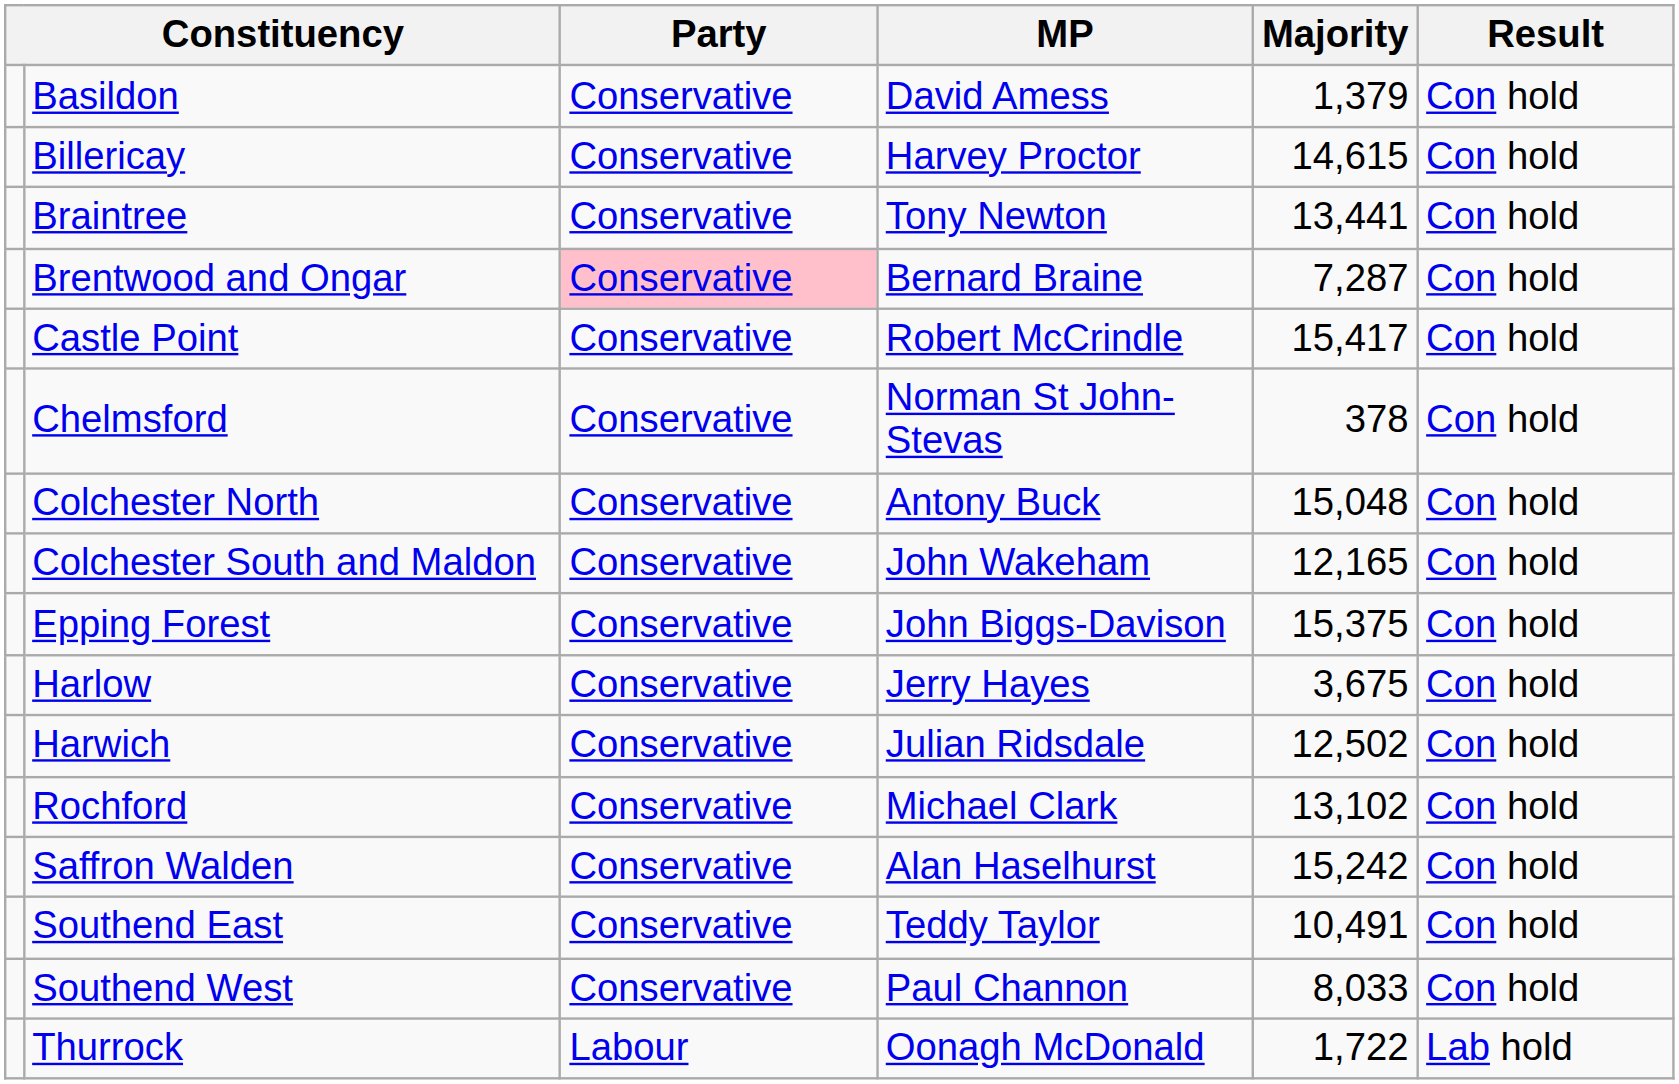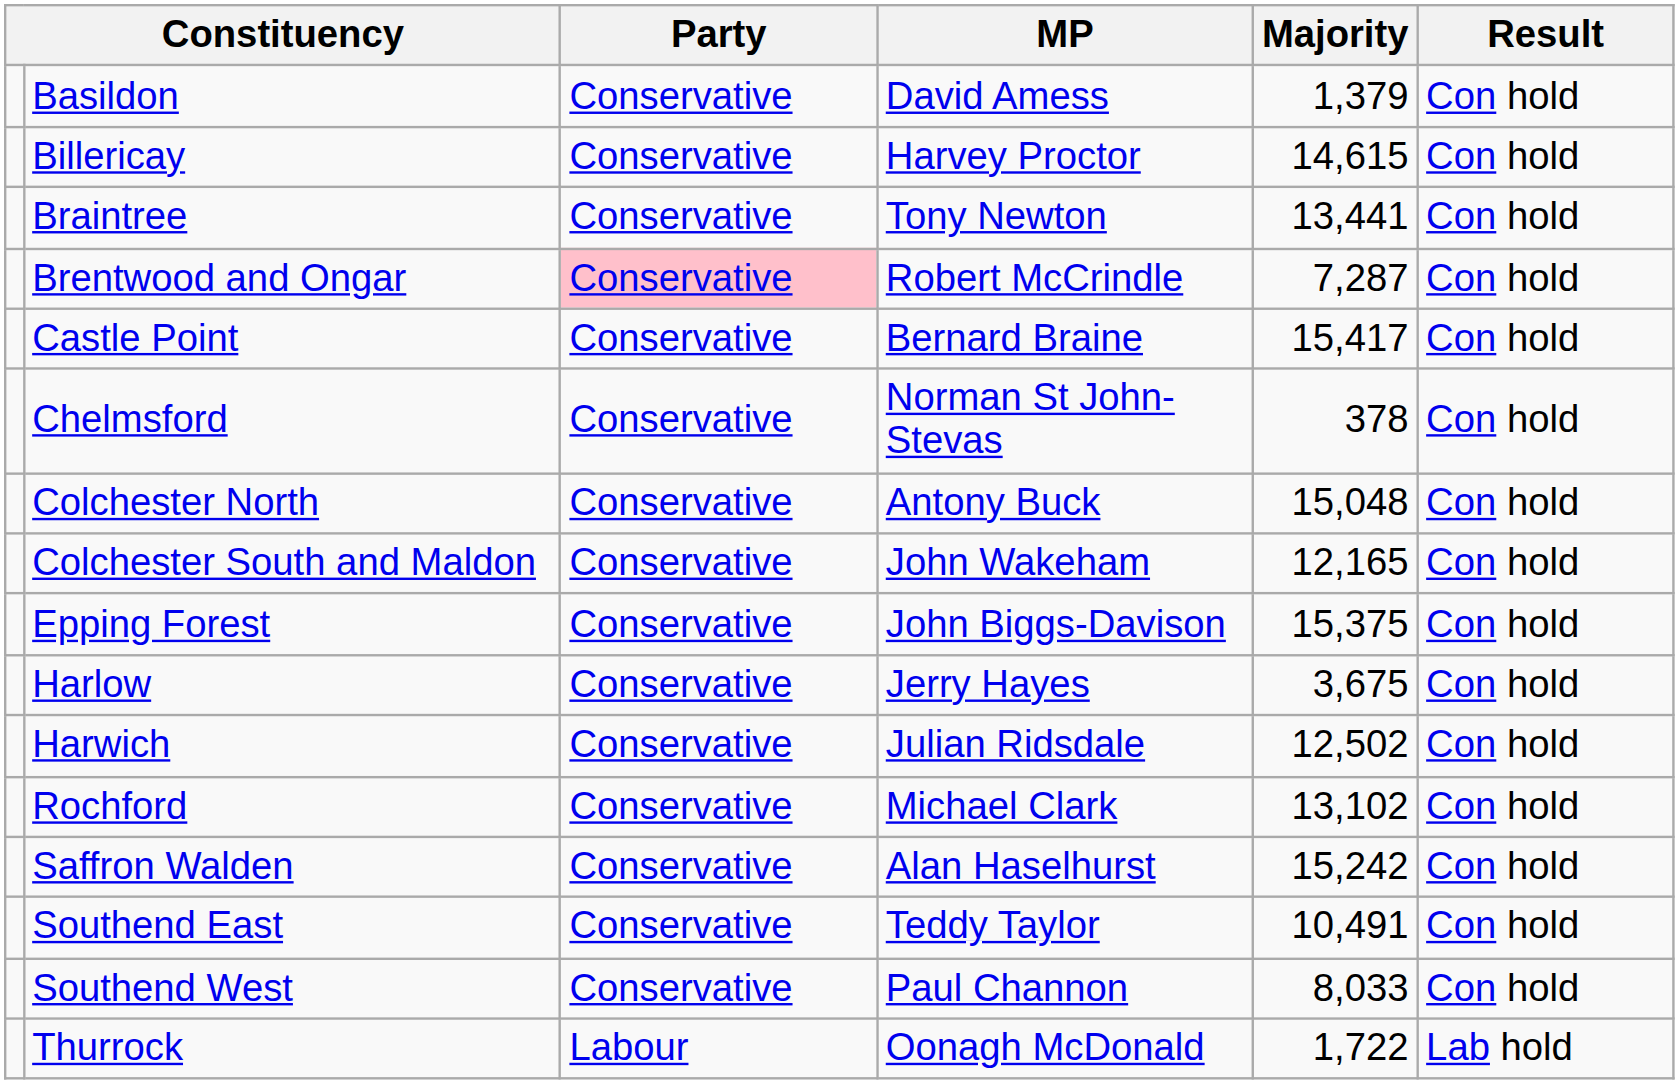(1014, 277) Bernard Braine -> (1035, 277) Robert McCrindle
(1035, 338) Robert McCrindle -> (1014, 338) Bernard Braine
